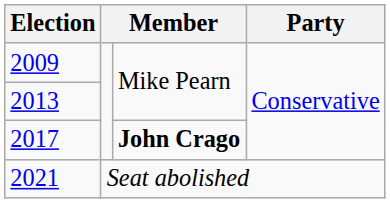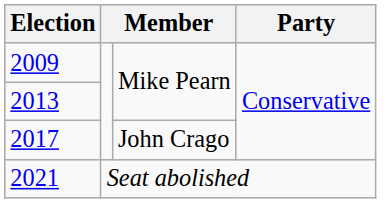(179, 139) bold -> (174, 139) normal
